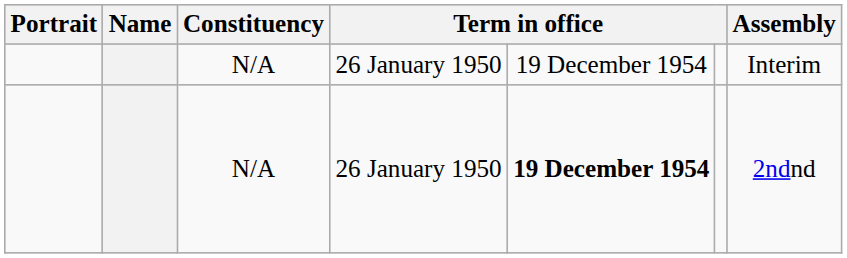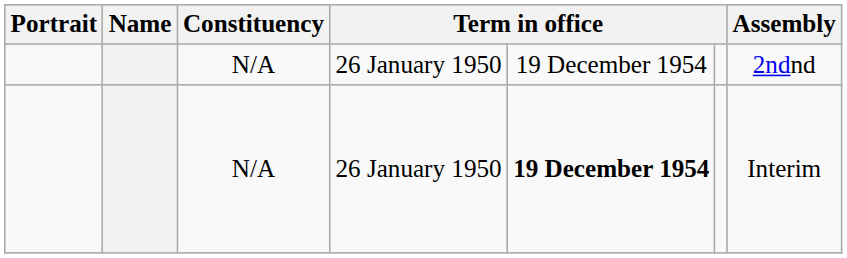(784, 64) Interim -> (784, 64) 2ndnd
(784, 168) 2ndnd -> (784, 168) Interim
